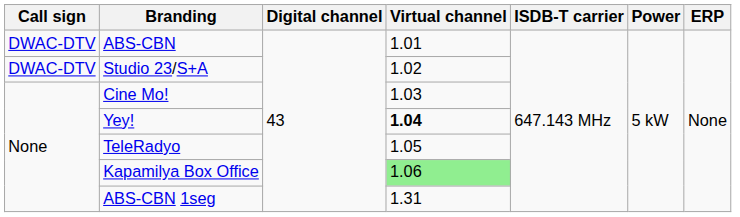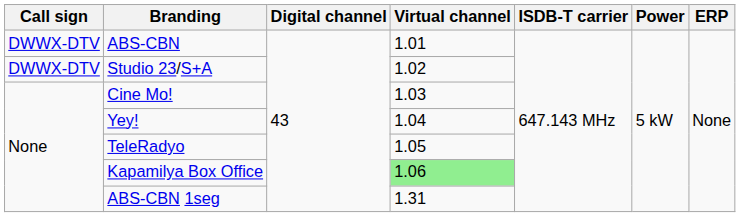(52, 43) DWAC-DTV -> (54, 43) DWWX-DTV
(52, 69) DWAC-DTV -> (54, 69) DWWX-DTV
(406, 120) bold -> (410, 120) normal
